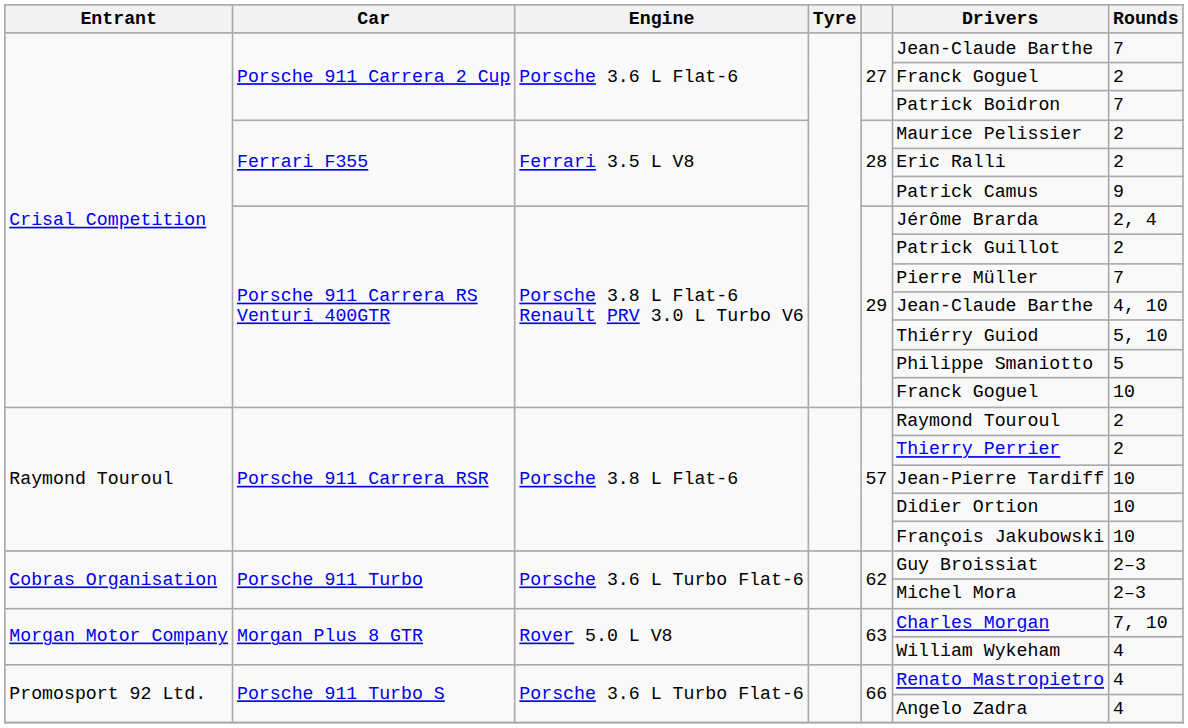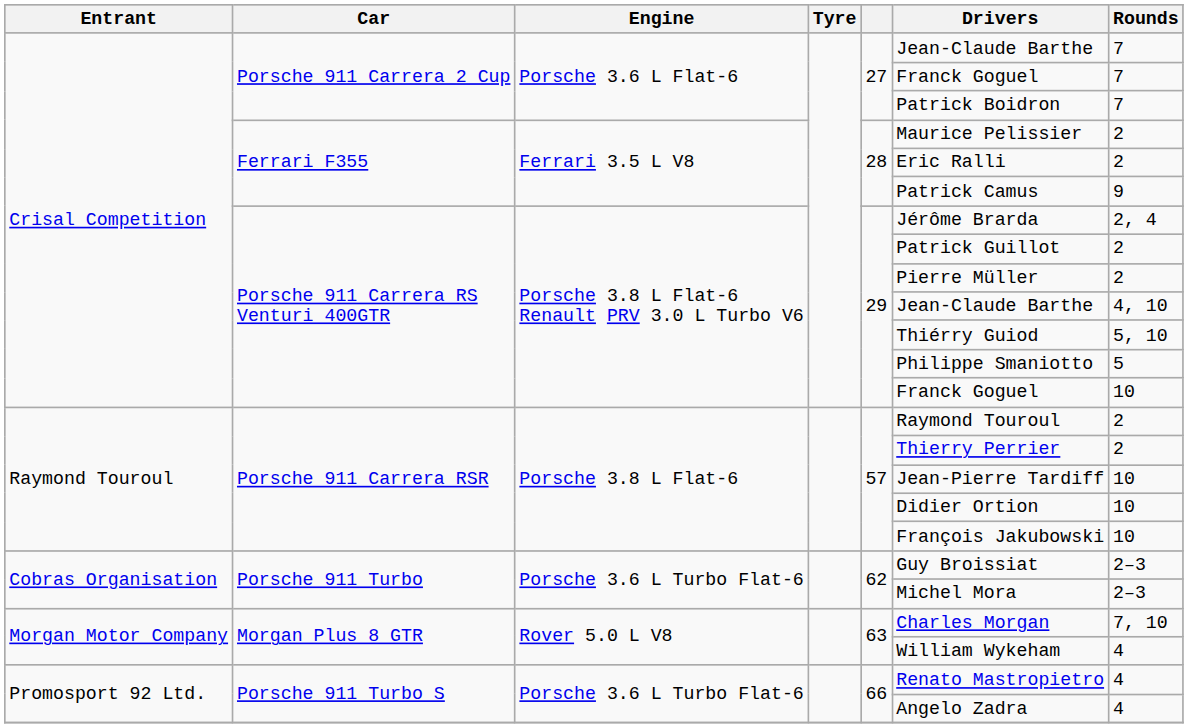(1118, 77) 2 -> (1118, 77) 7
(1118, 278) 7 -> (1118, 278) 2
